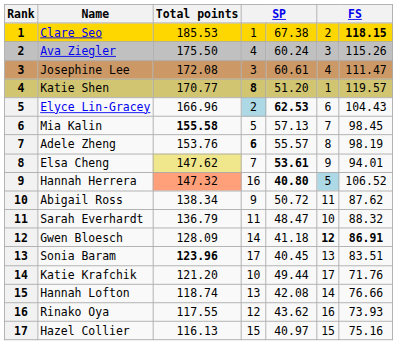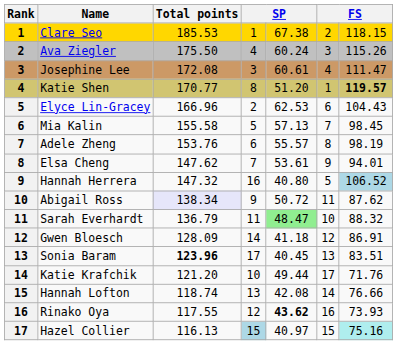(366, 32) bold -> (366, 32) normal
(254, 88) bold -> (254, 88) normal
(366, 88) normal -> (366, 88) bold
(254, 107) lightblue background -> (254, 107) no background
(291, 107) bold -> (291, 107) normal
(197, 126) bold -> (197, 126) normal
(254, 144) bold -> (254, 144) normal
(197, 163) khaki background -> (197, 163) no background
(291, 163) bold -> (291, 163) normal
(197, 182) lightsalmon background -> (197, 182) no background
(291, 182) bold -> (291, 182) normal
(328, 182) lightblue background -> (328, 182) no background
(366, 182) no background -> (366, 182) lightblue background
(197, 200) no background -> (197, 200) lavender background
(291, 219) no background -> (291, 219) lightgreen background
(328, 238) bold -> (328, 238) normal
(366, 238) bold -> (366, 238) normal
(291, 312) normal -> (291, 312) bold
(254, 331) no background -> (254, 331) lightblue background
(366, 331) no background -> (366, 331) paleturquoise background
